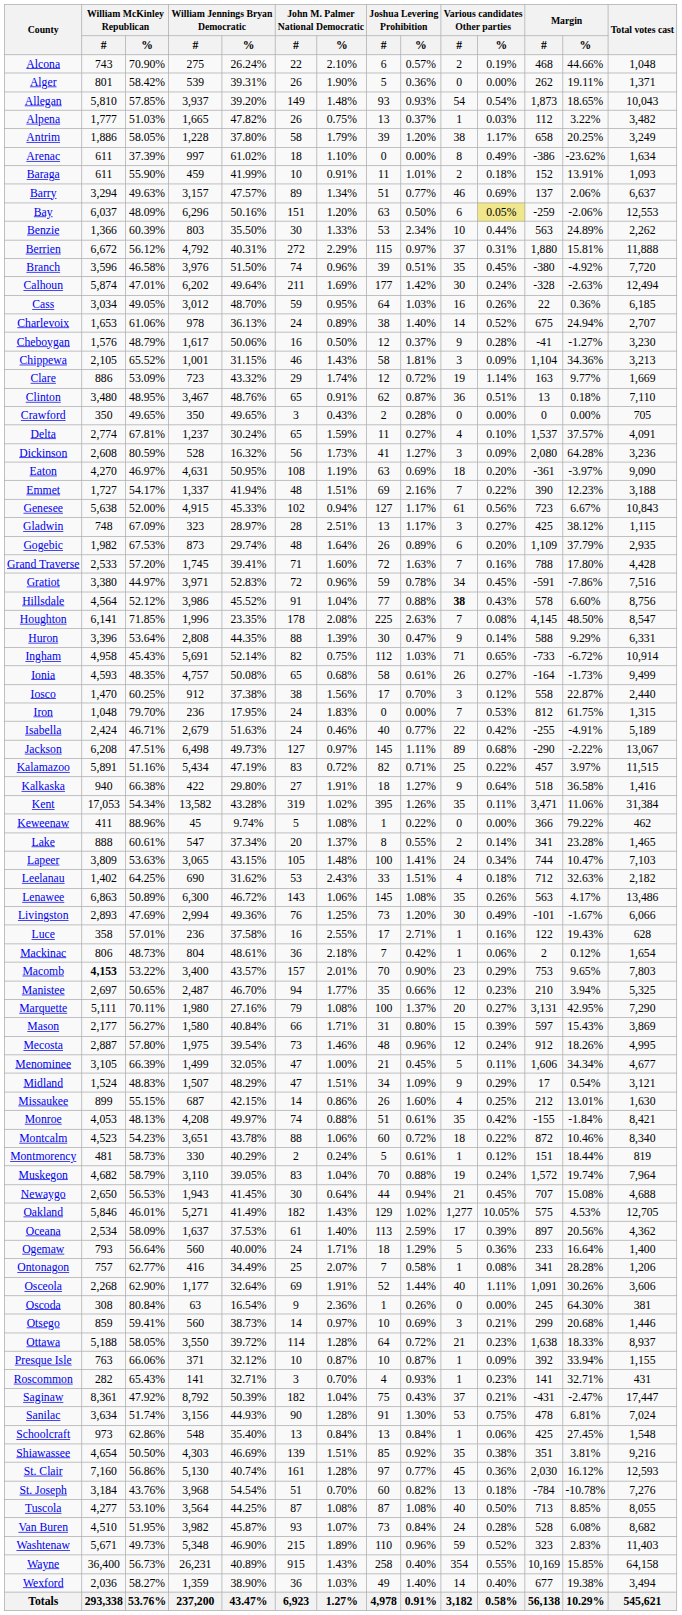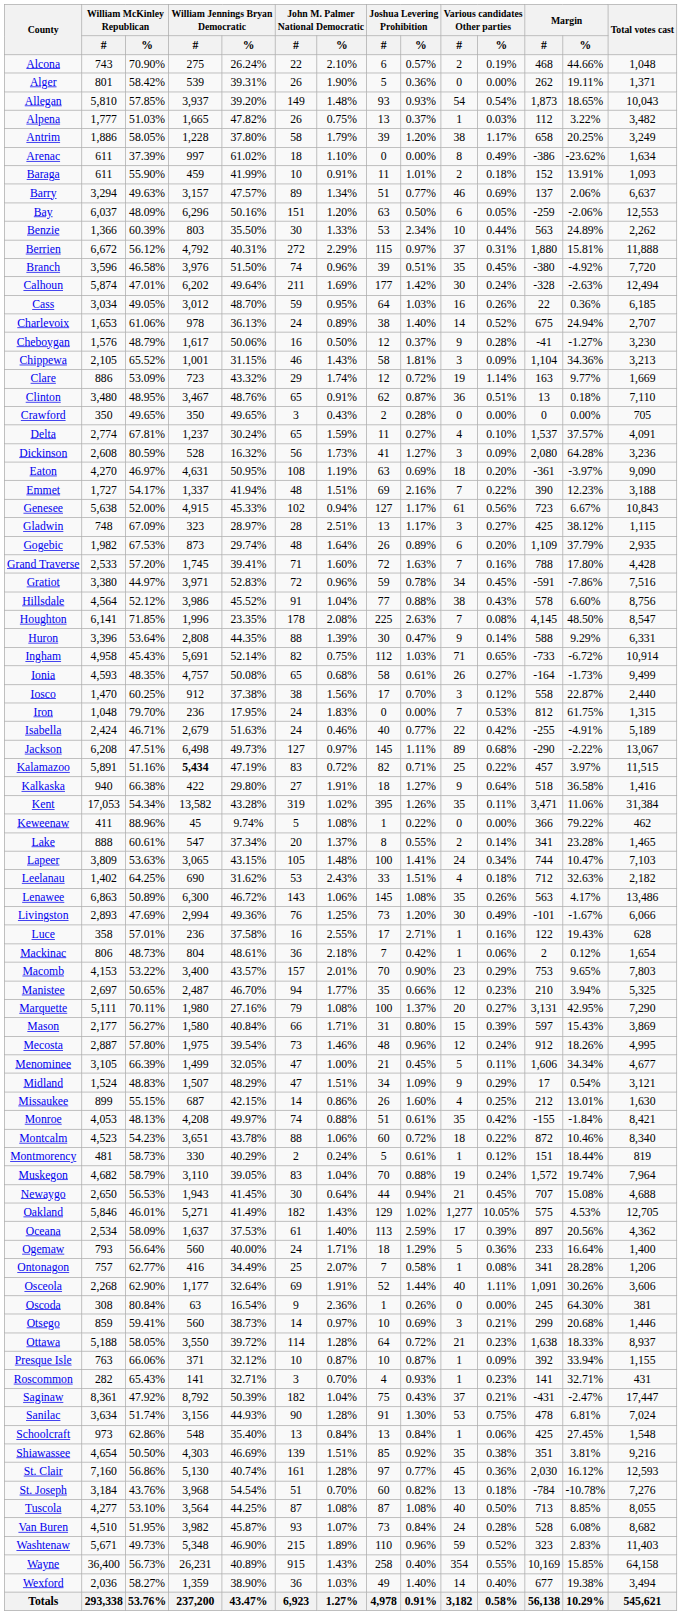(501, 212) khaki background -> (501, 212) no background
(459, 601) bold -> (459, 601) normal
(195, 767) normal -> (195, 767) bold
(104, 971) bold -> (104, 971) normal
